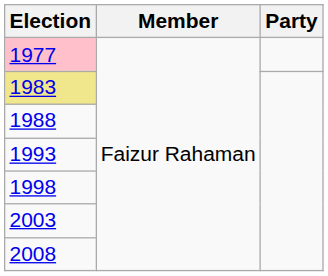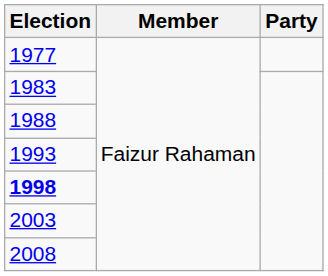(33, 54) pink background -> (33, 54) no background
(33, 87) khaki background -> (33, 87) no background
(33, 187) normal -> (33, 187) bold
